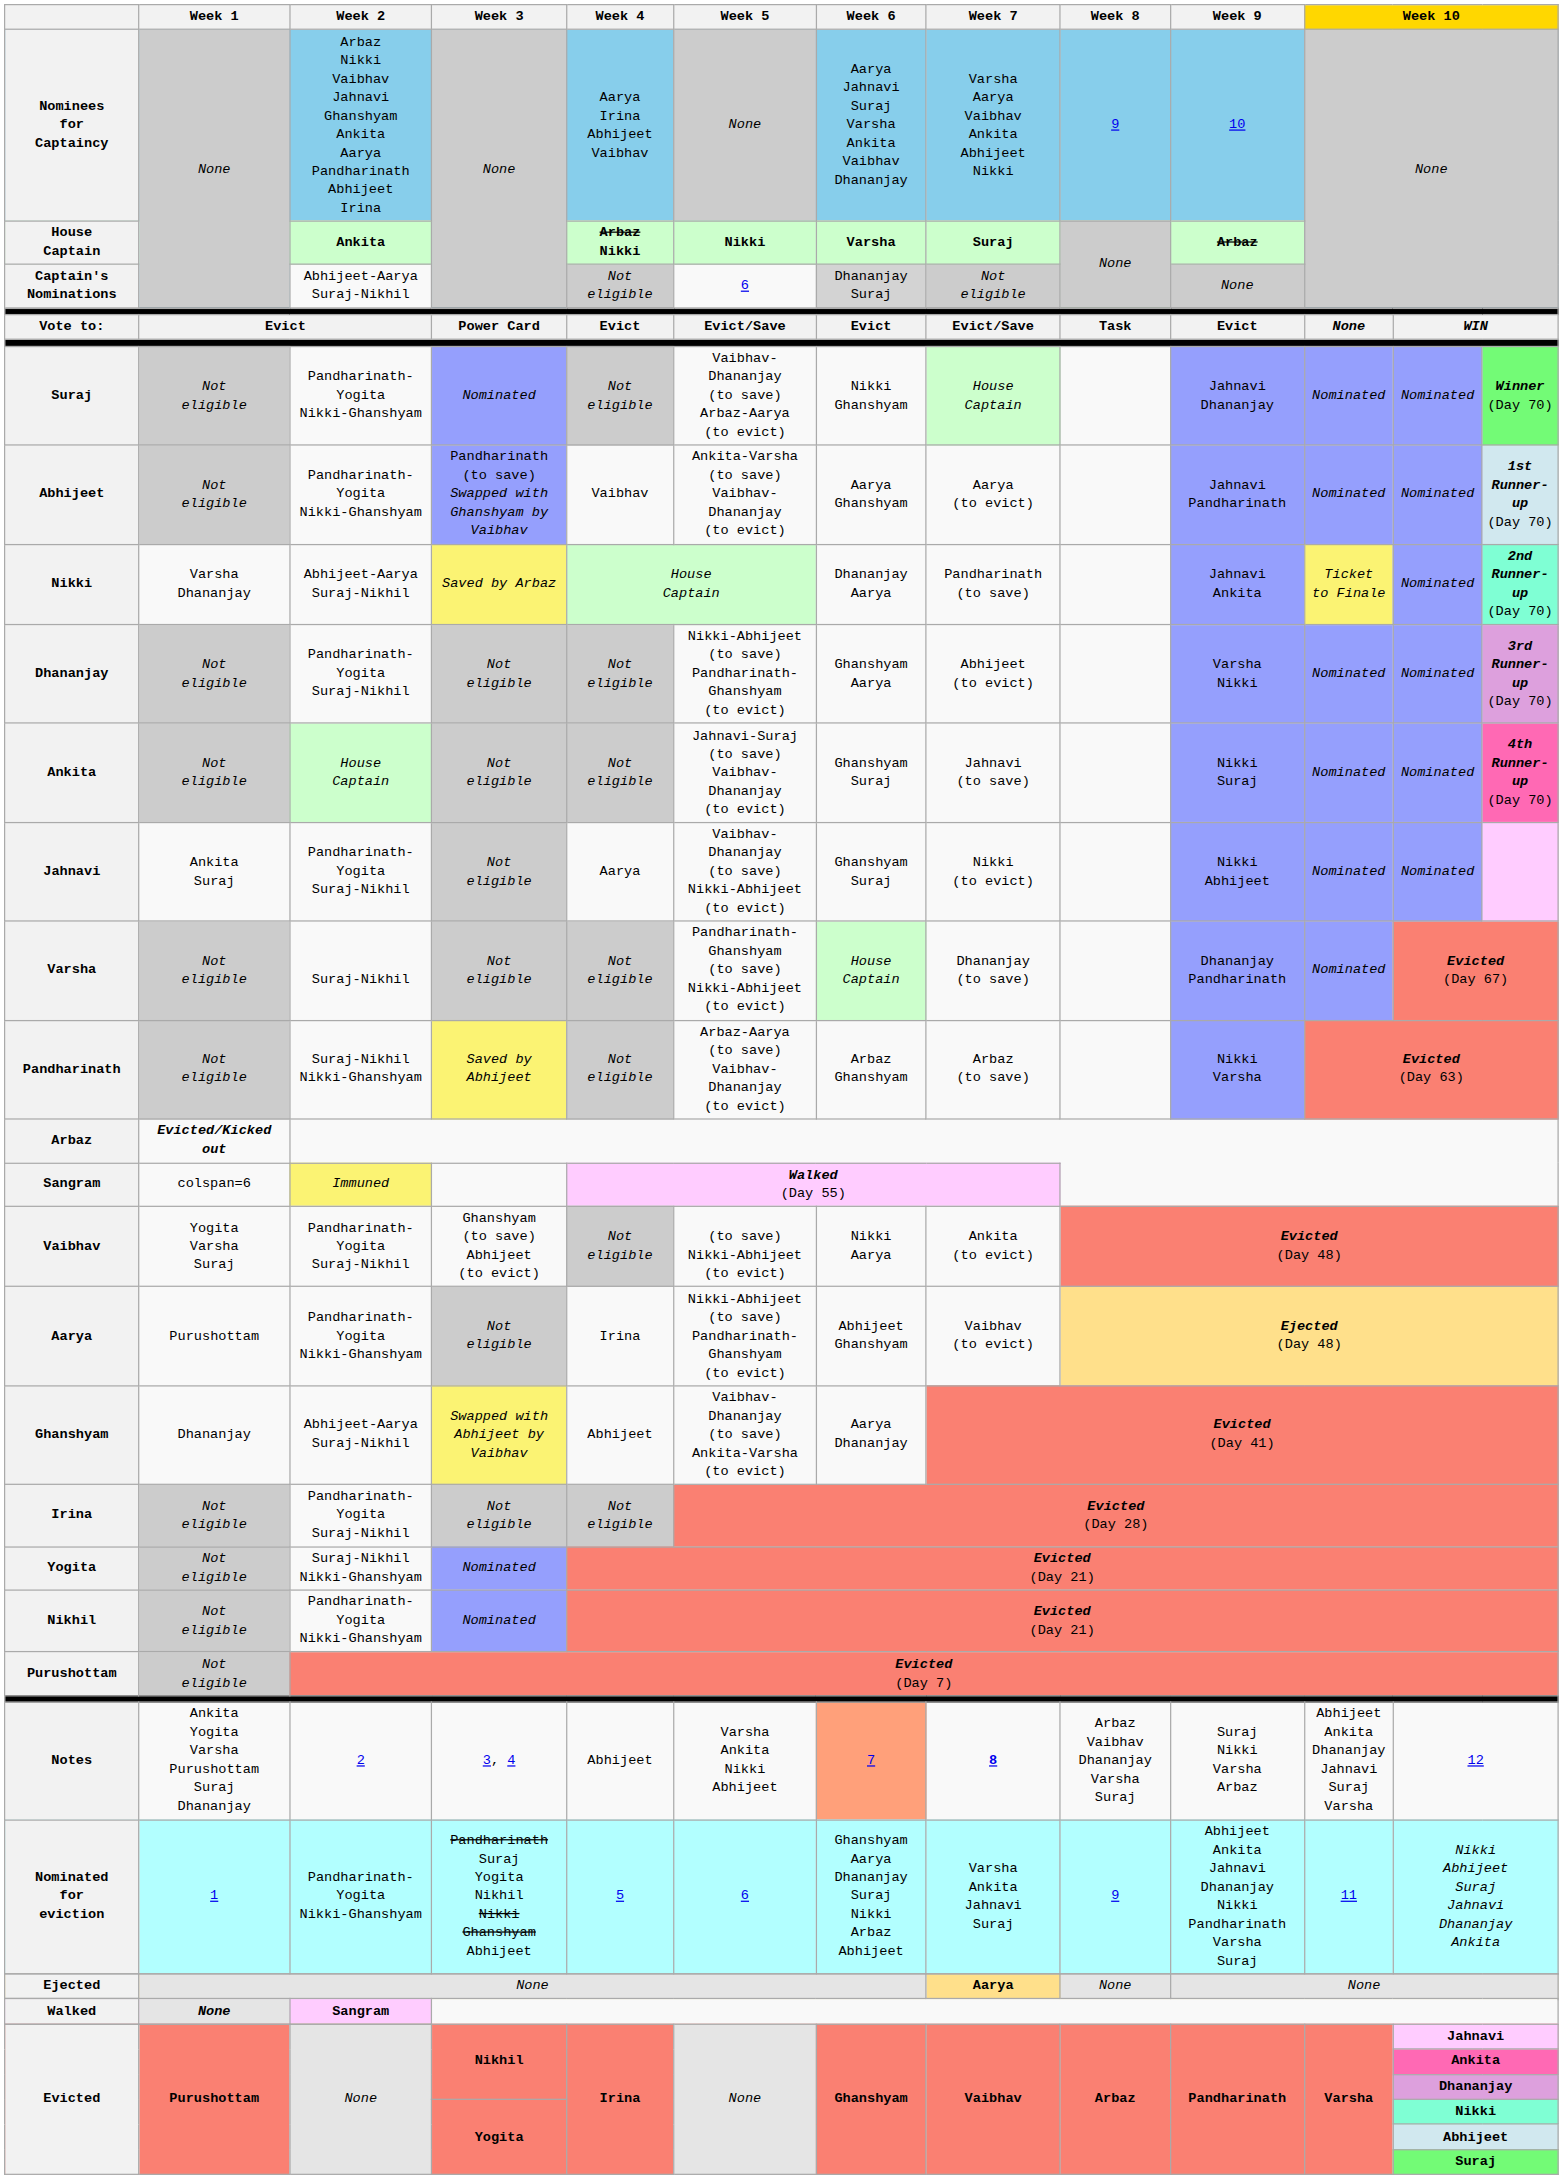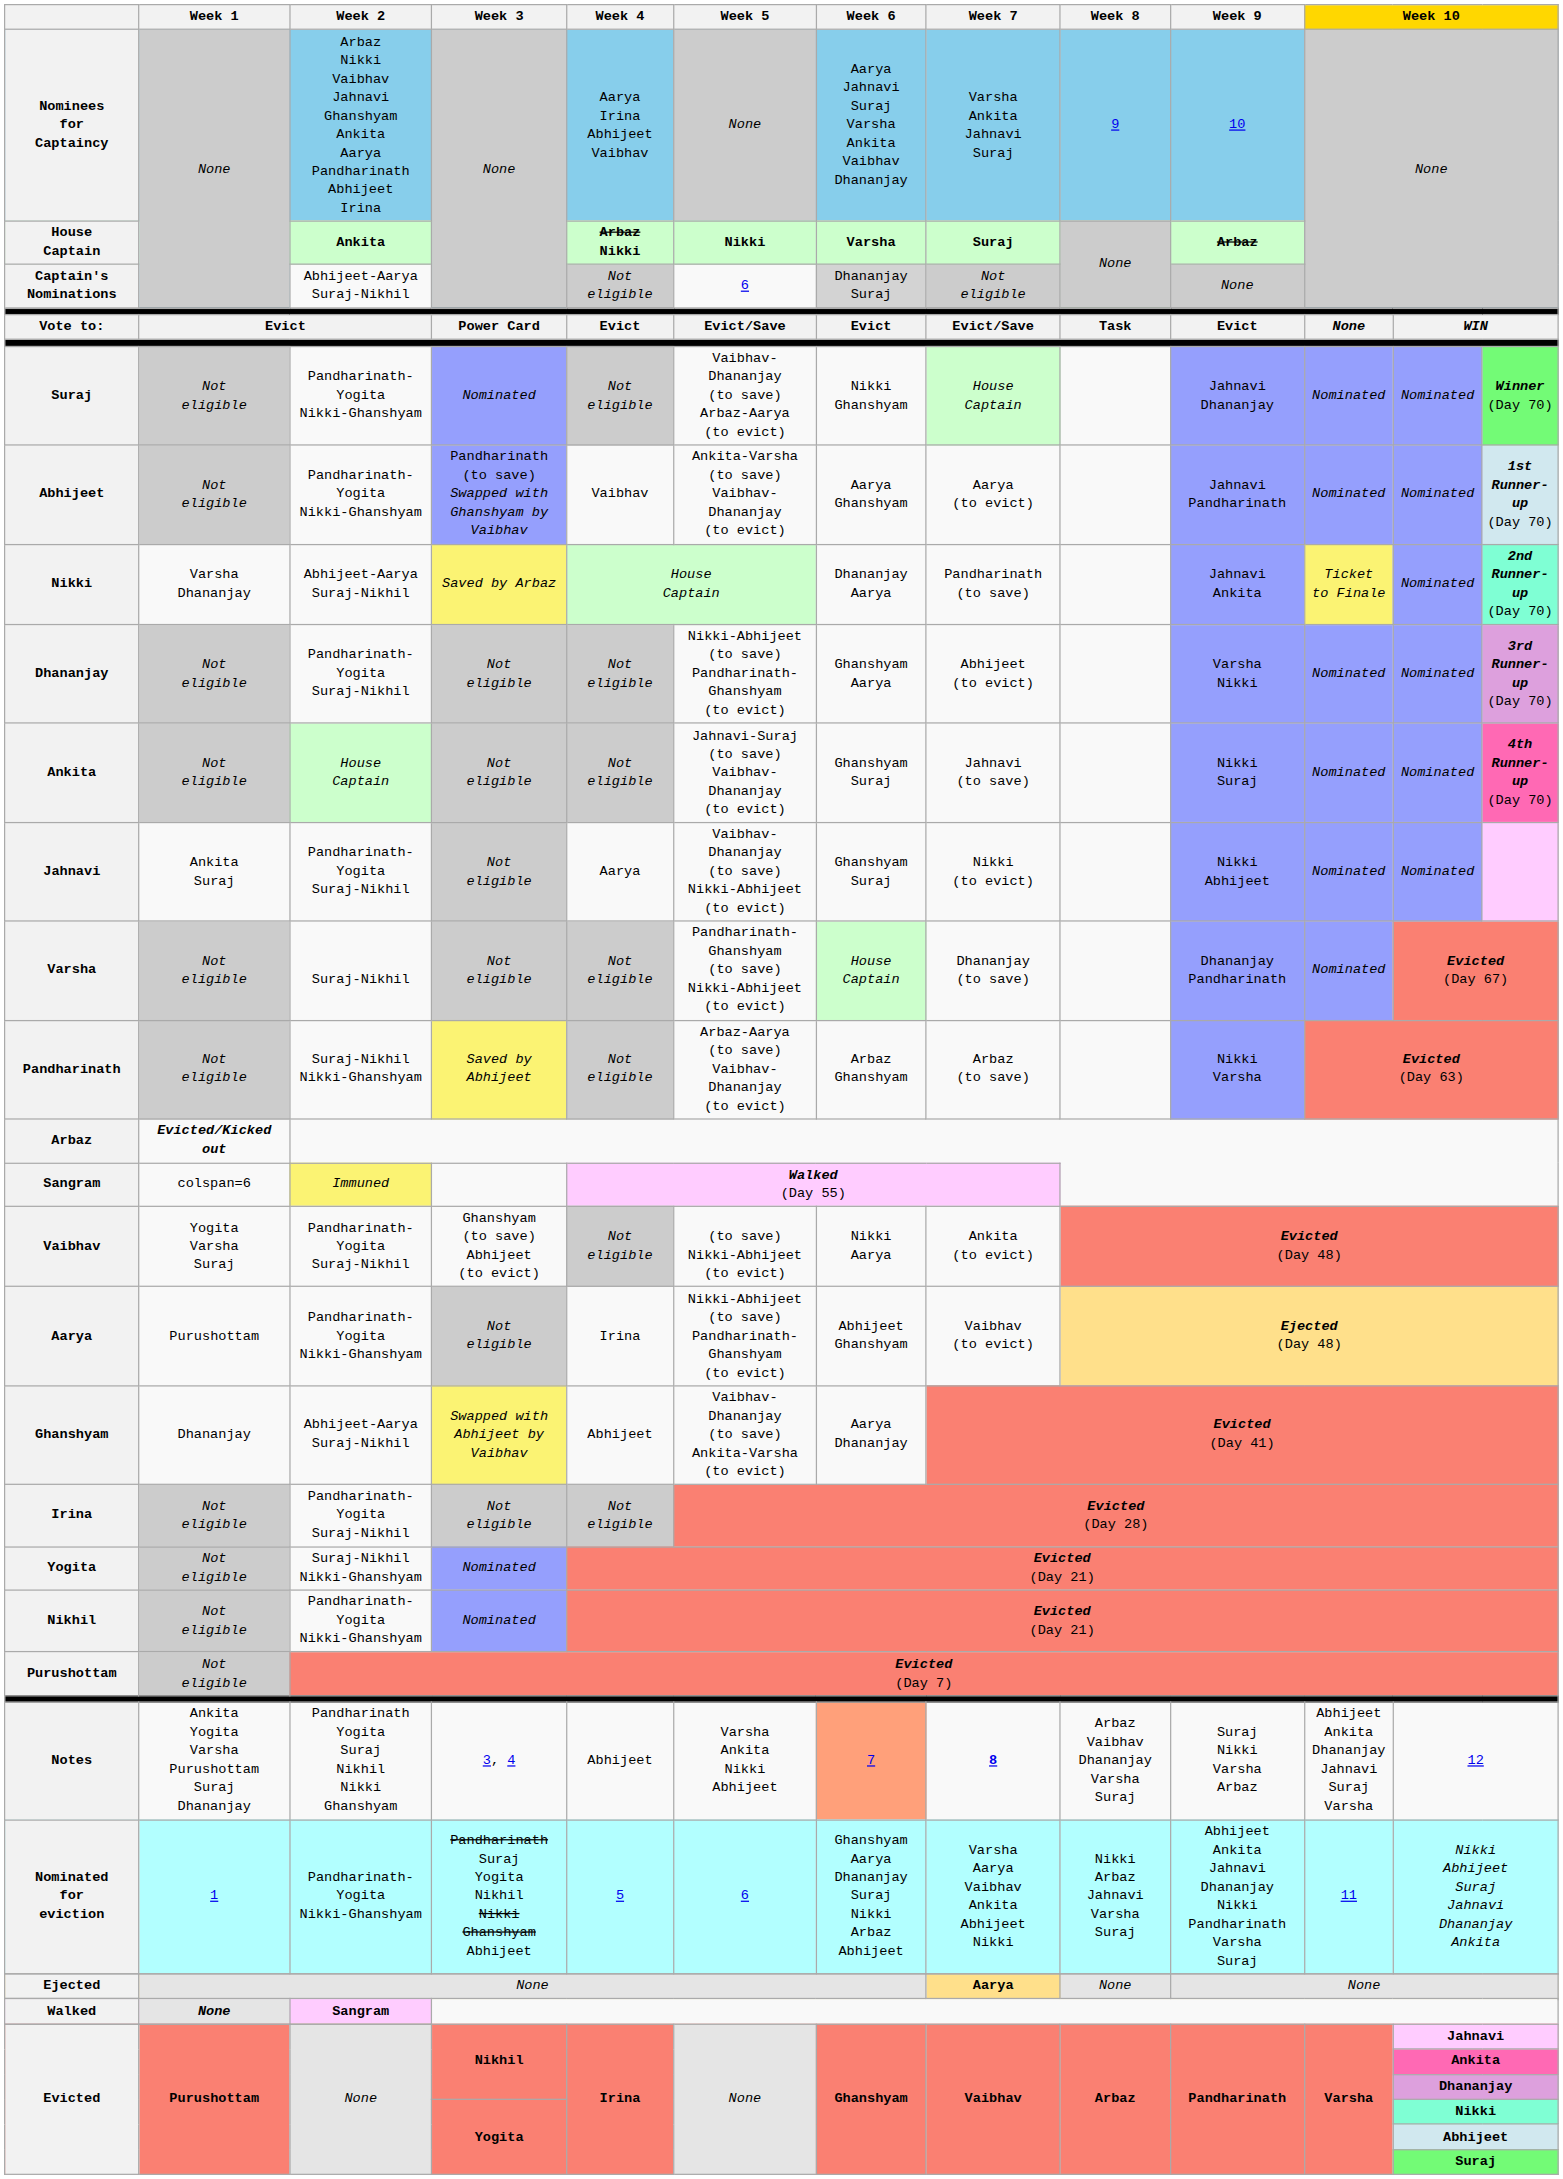(993, 125) Varsha Aarya Vaibhav Ankita Abhijeet Nikki -> (993, 125) Varsha Ankita Jahnavi Suraj
(361, 1760) 2 -> (361, 1760) Pandharinath Yogita Suraj Nikhil Nikki Ghanshyam
(993, 1896) Varsha Ankita Jahnavi Suraj -> (993, 1896) Varsha Aarya Vaibhav Ankita Abhijeet Nikki
(1115, 1896) 9 -> (1115, 1896) Nikki Arbaz Jahnavi Varsha Suraj
